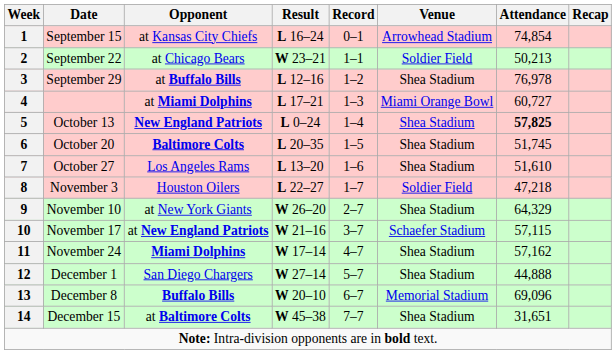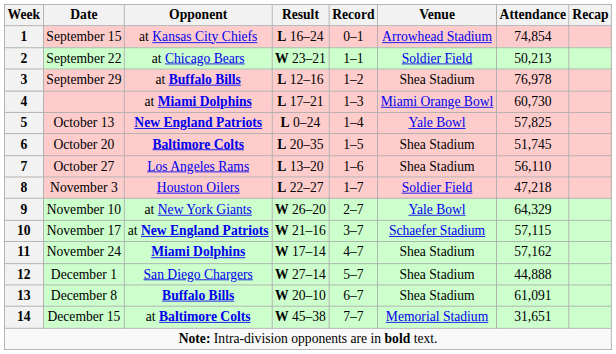(533, 101) 60,727 -> (533, 101) 60,730
(437, 123) Shea Stadium -> (437, 123) Yale Bowl
(533, 123) bold -> (533, 123) normal
(533, 166) 51,610 -> (533, 166) 56,110
(437, 209) Shea Stadium -> (437, 209) Yale Bowl
(437, 295) Memorial Stadium -> (437, 295) Shea Stadium
(533, 295) 69,096 -> (533, 295) 61,091
(437, 317) Shea Stadium -> (437, 317) Memorial Stadium
